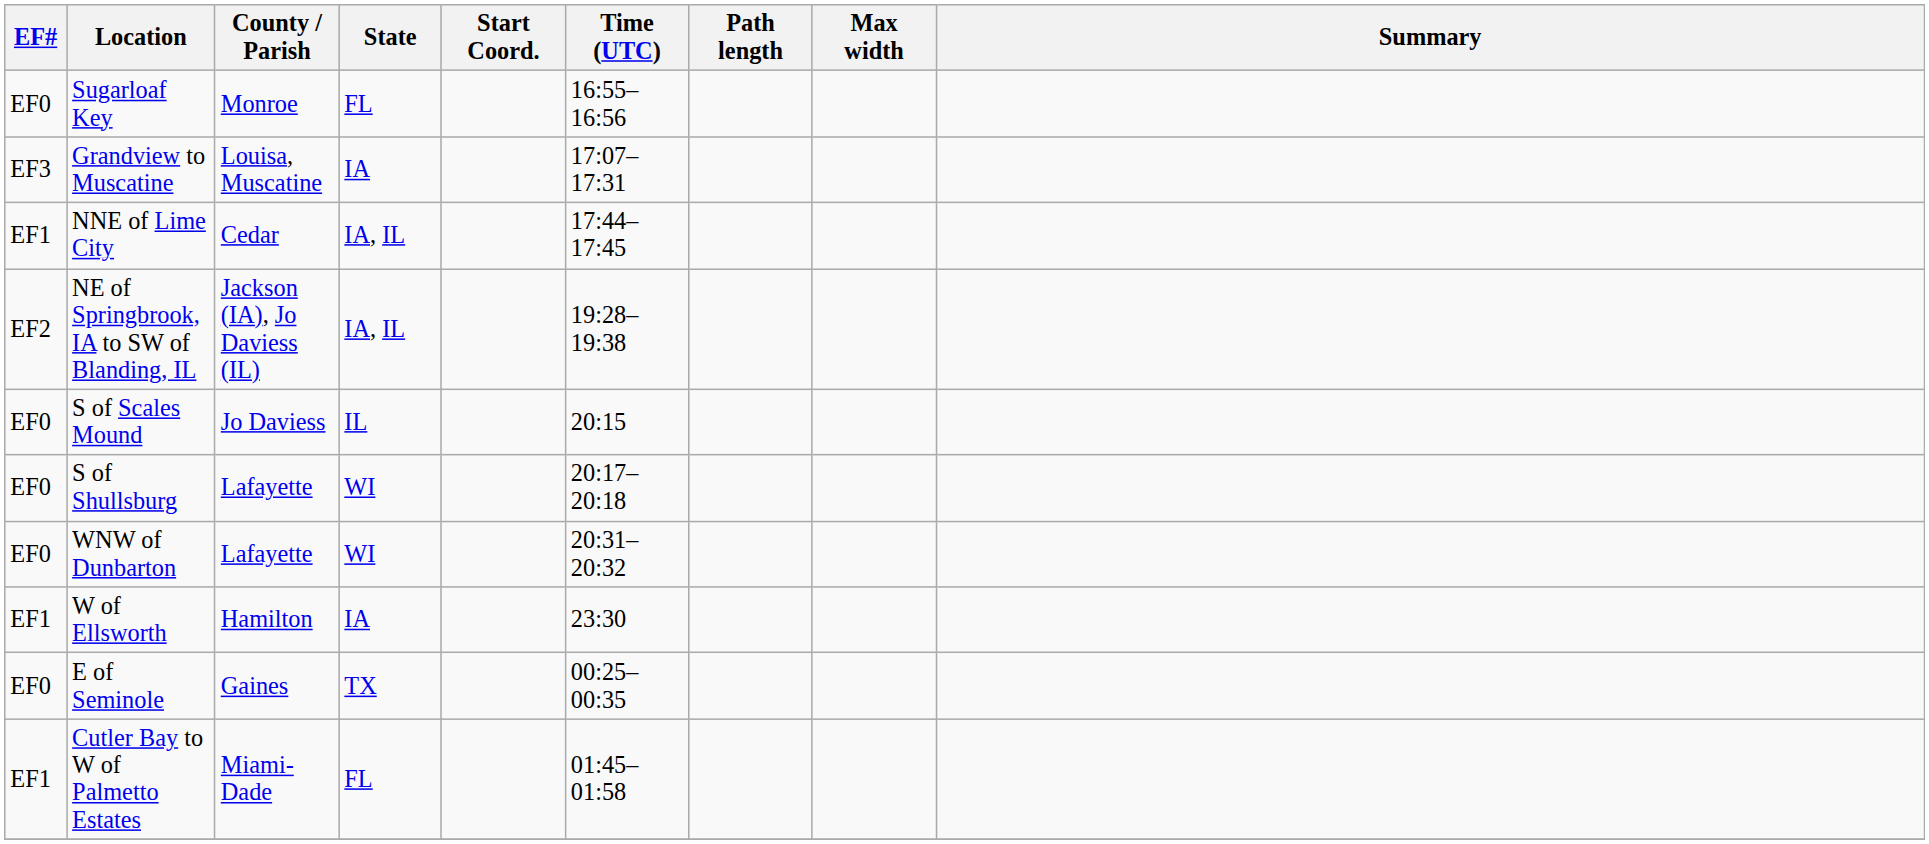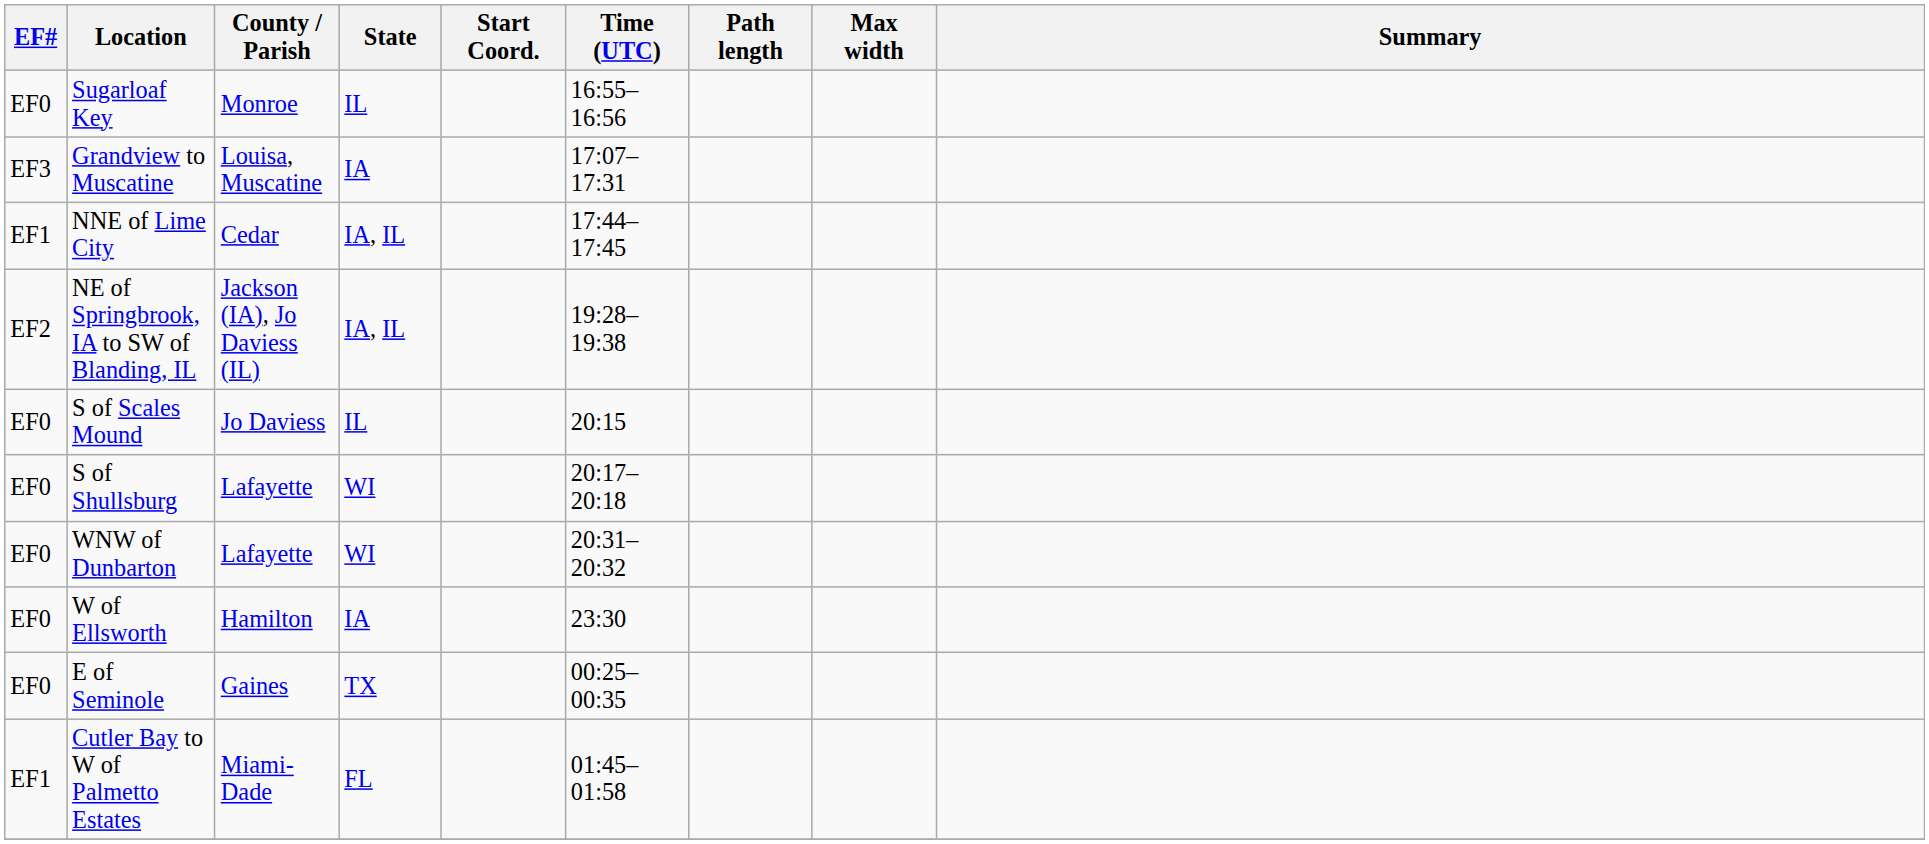(359, 103) FL -> (356, 103) IL
(31, 619) EF1 -> (31, 619) EF0
